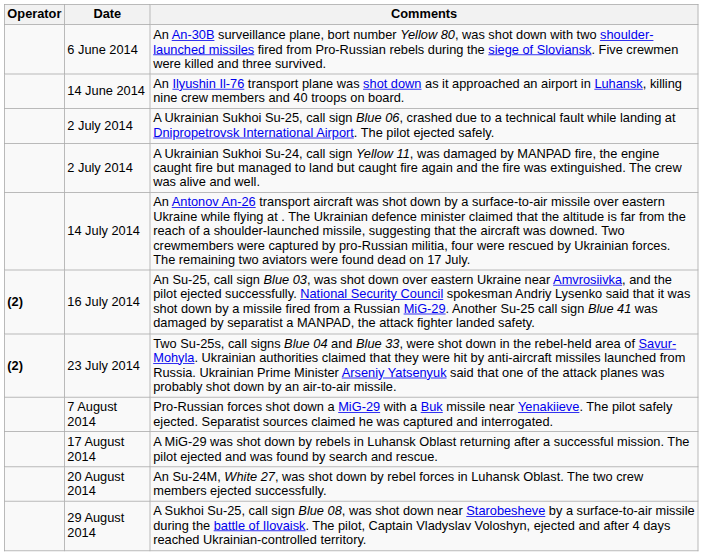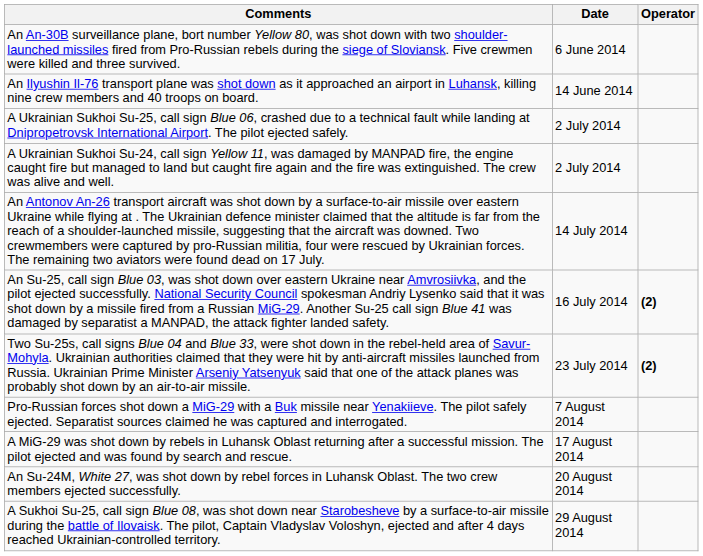columns swapped: (34, 14) <-> (424, 14)
